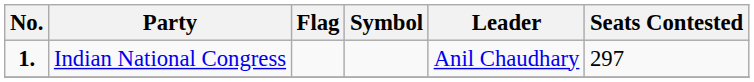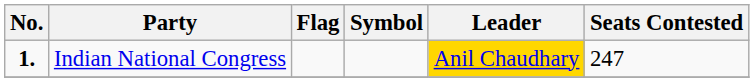(507, 58) no background -> (507, 58) gold background
(607, 58) 297 -> (607, 58) 247
